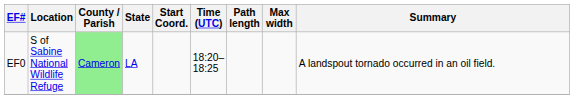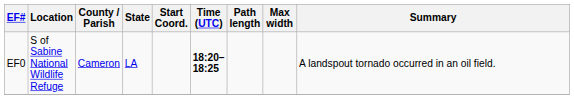(99, 63) lightgreen background -> (99, 63) no background
(208, 63) normal -> (209, 63) bold
